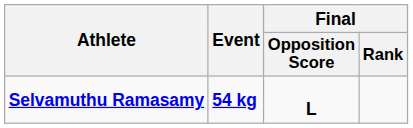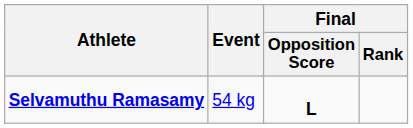(235, 100) bold -> (234, 100) normal
